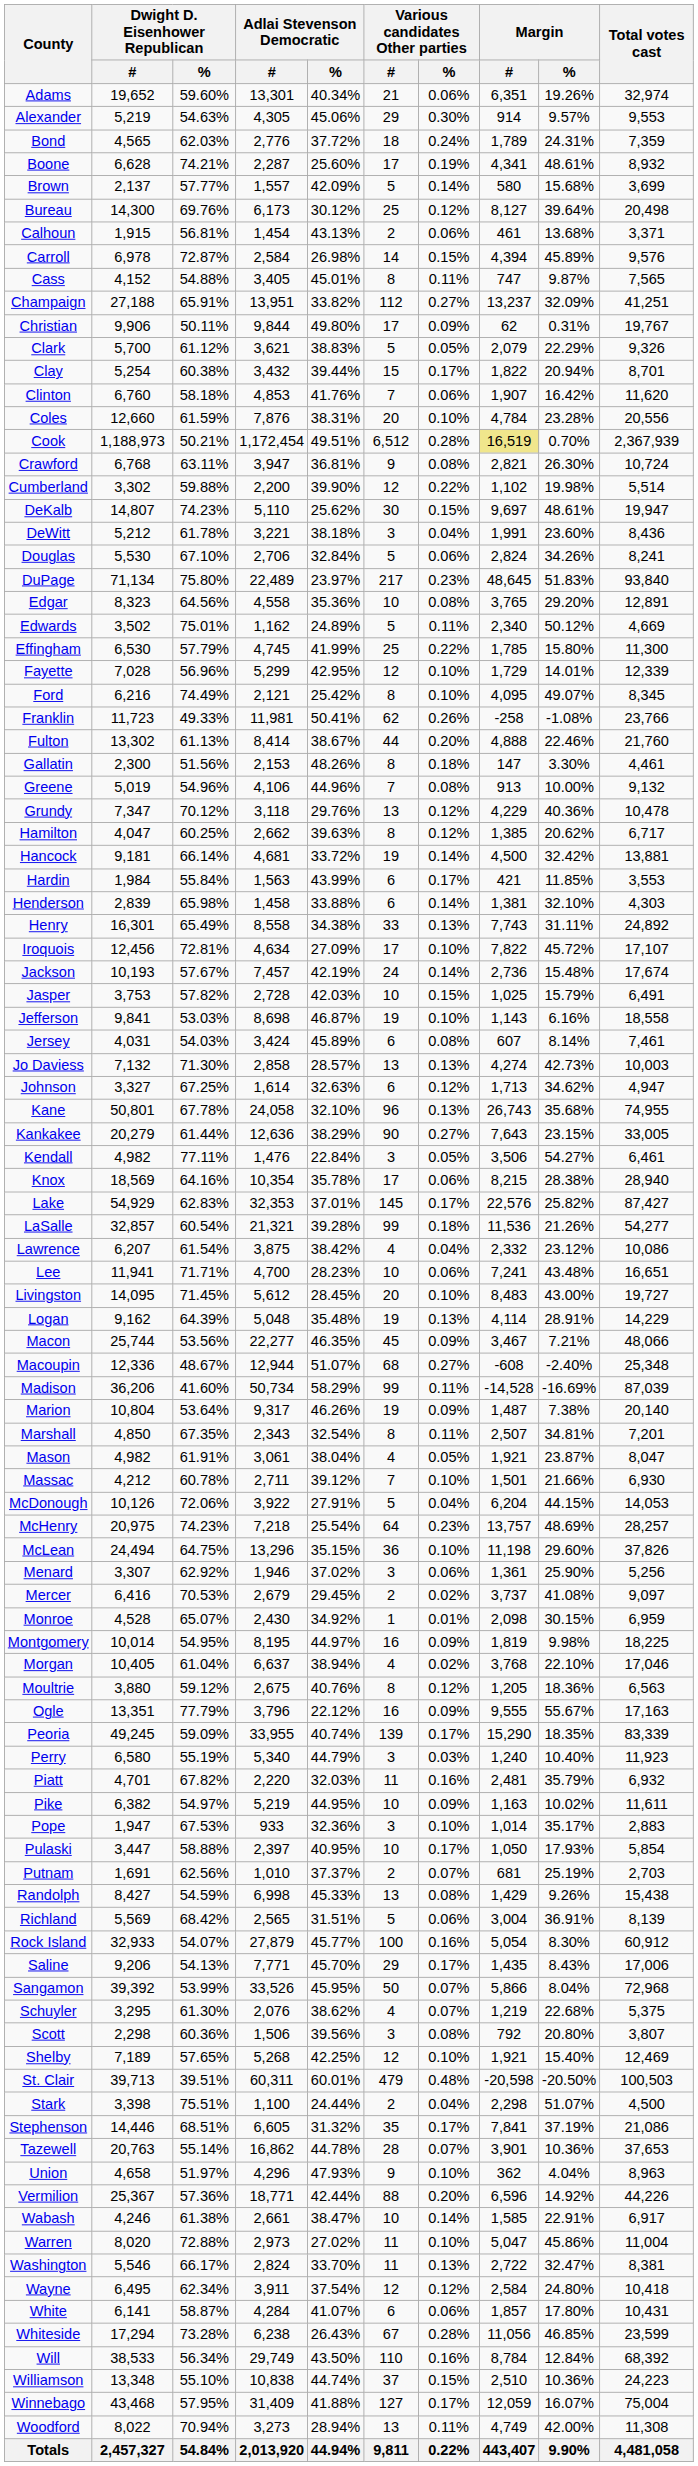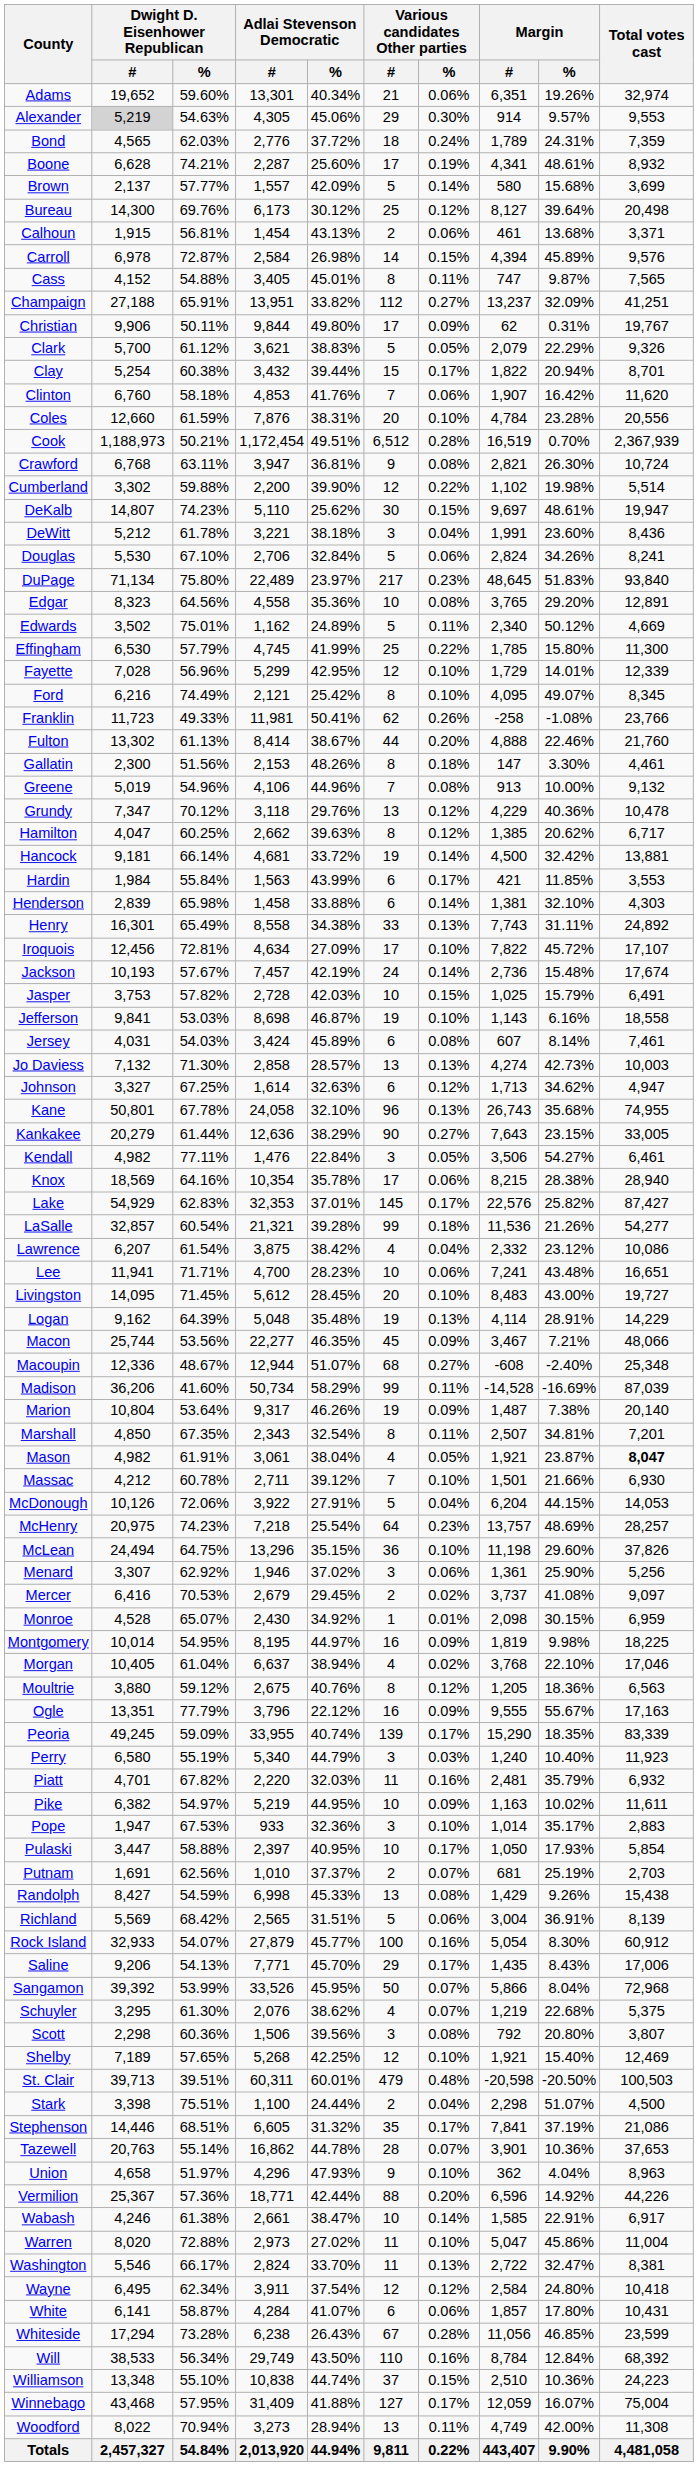(132, 118) no background -> (132, 118) lightgrey background
(509, 441) khaki background -> (509, 441) no background
(647, 1457) normal -> (647, 1457) bold
